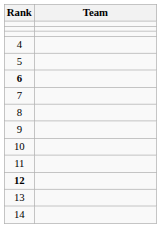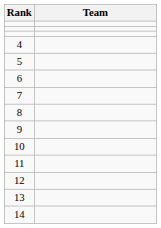(19, 78) bold -> (19, 78) normal
(19, 180) bold -> (19, 180) normal
